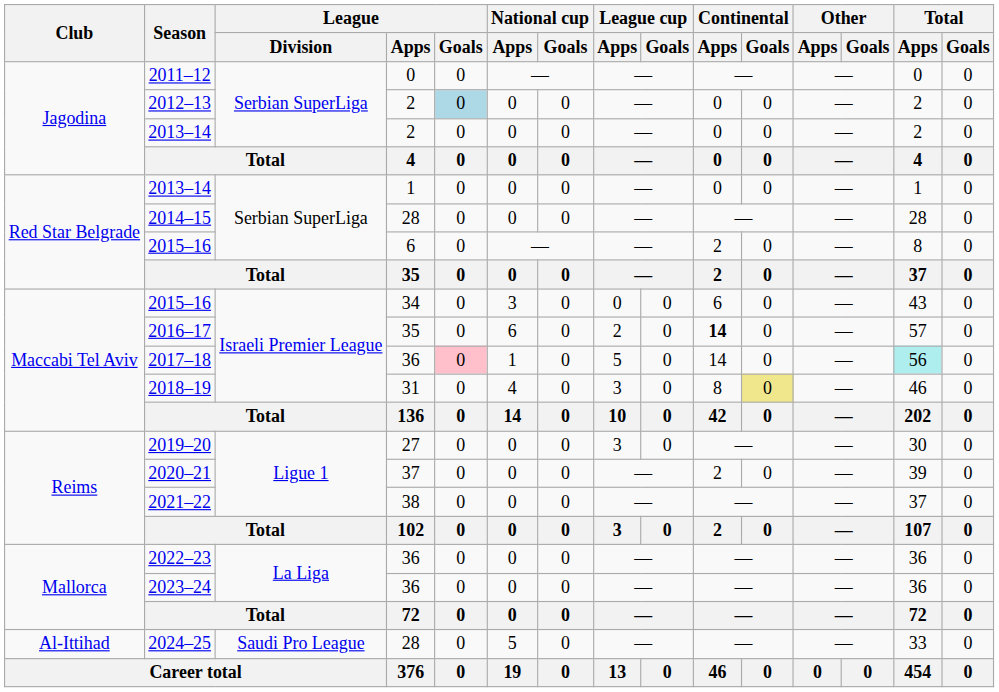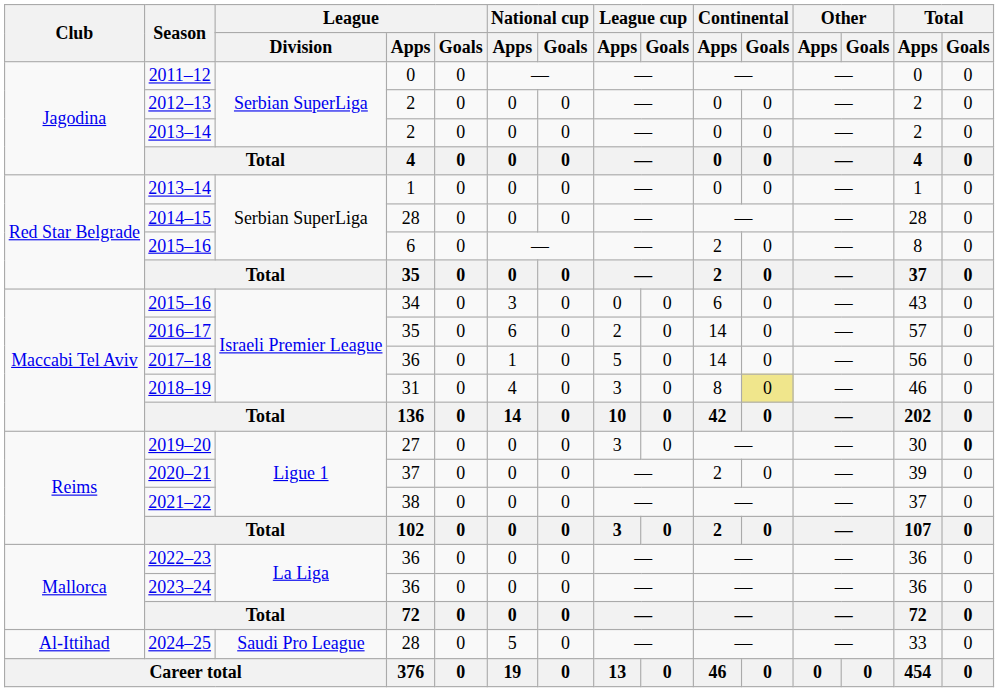(461, 103) lightblue background -> (461, 103) no background
(717, 331) bold -> (717, 331) normal
(461, 359) pink background -> (461, 359) no background
(918, 359) paleturquoise background -> (918, 359) no background
(968, 445) normal -> (968, 445) bold
